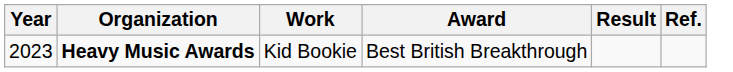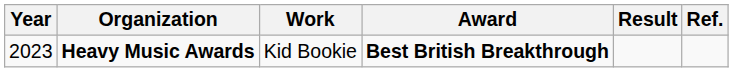(477, 50) normal -> (487, 50) bold
